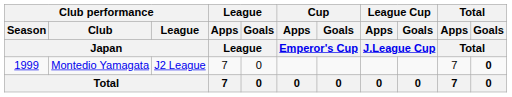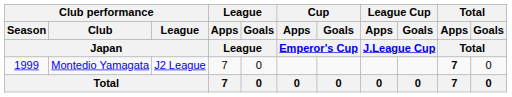(454, 65) normal -> (454, 65) bold
(489, 65) bold -> (489, 65) normal
